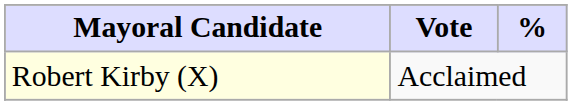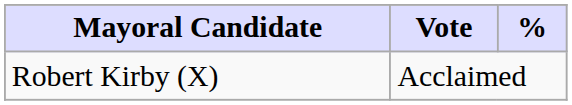(115, 75) lightyellow background -> (115, 75) no background
